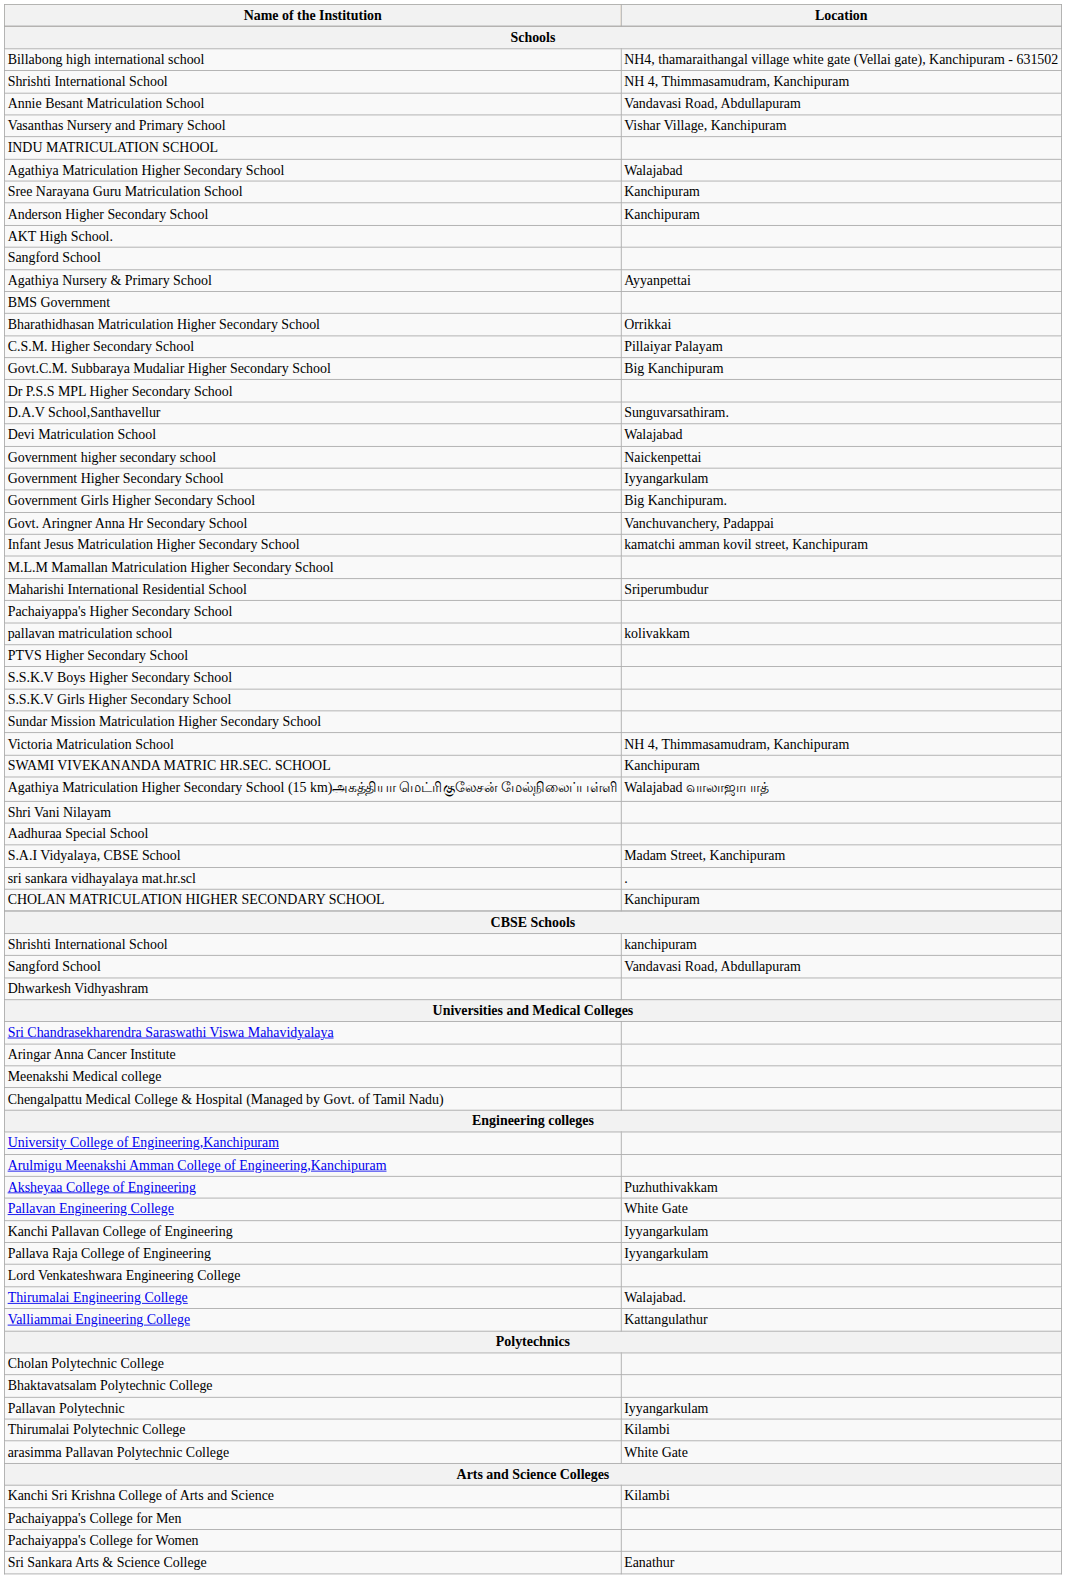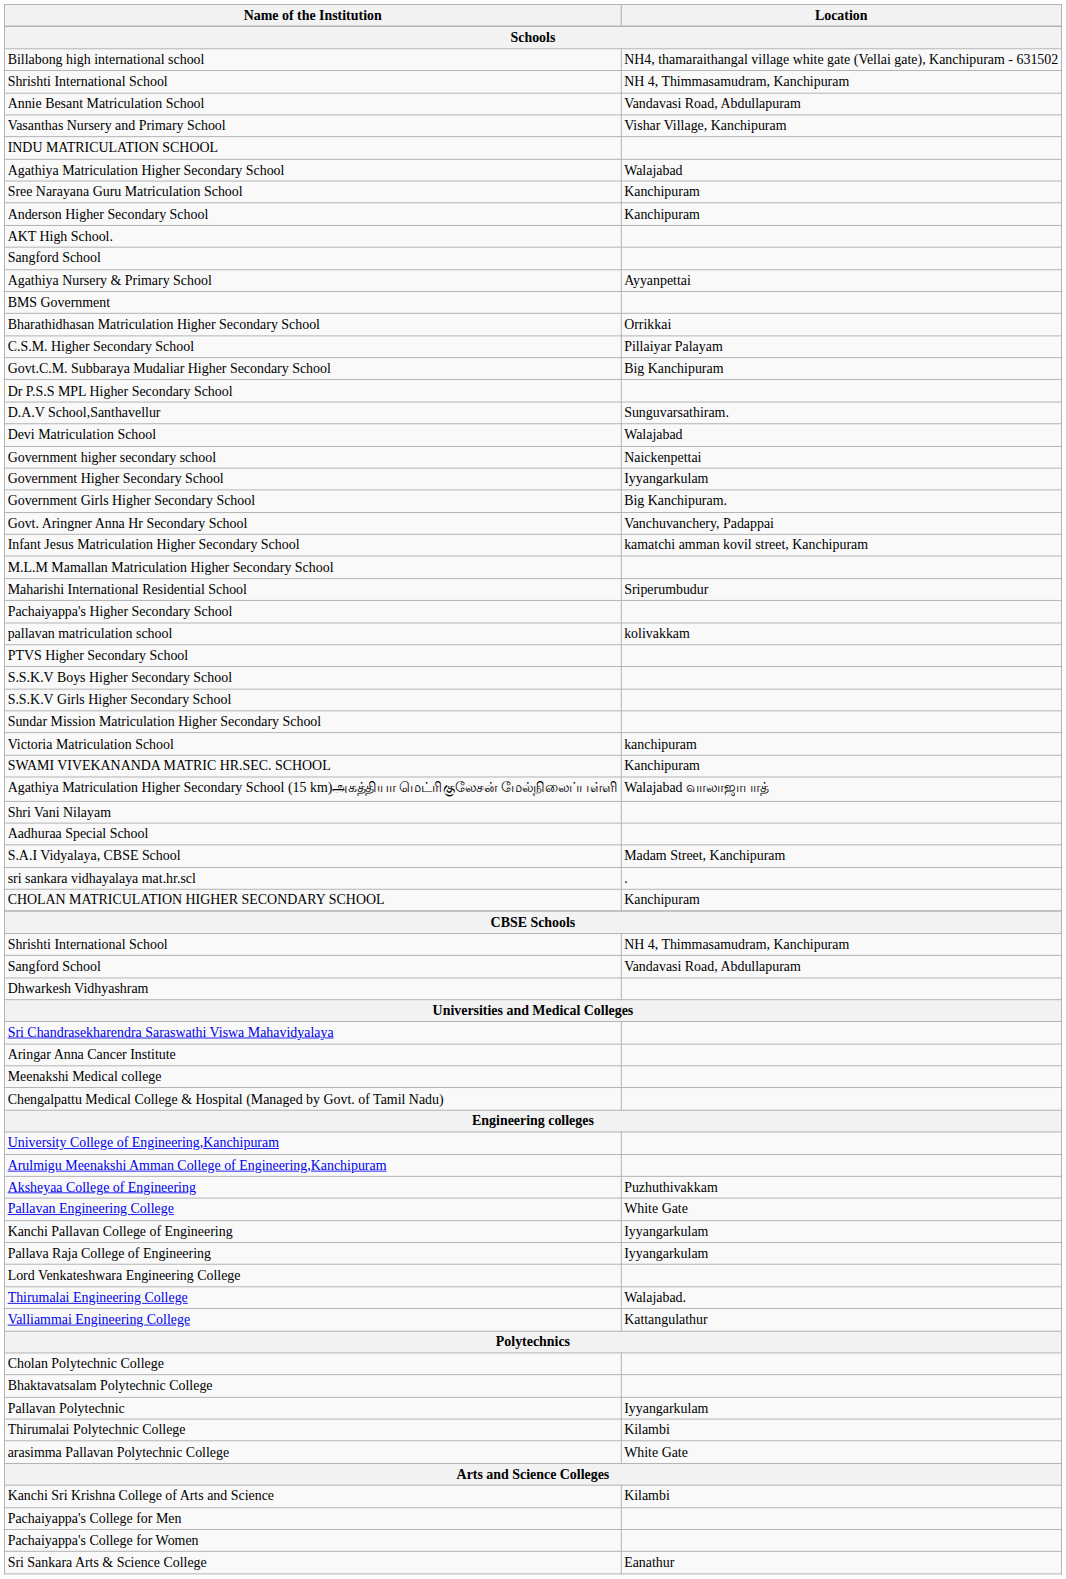(737, 744) NH 4, Thimmasamudram, Kanchipuram -> (660, 744) kanchipuram
(660, 944) kanchipuram -> (737, 944) NH 4, Thimmasamudram, Kanchipuram
